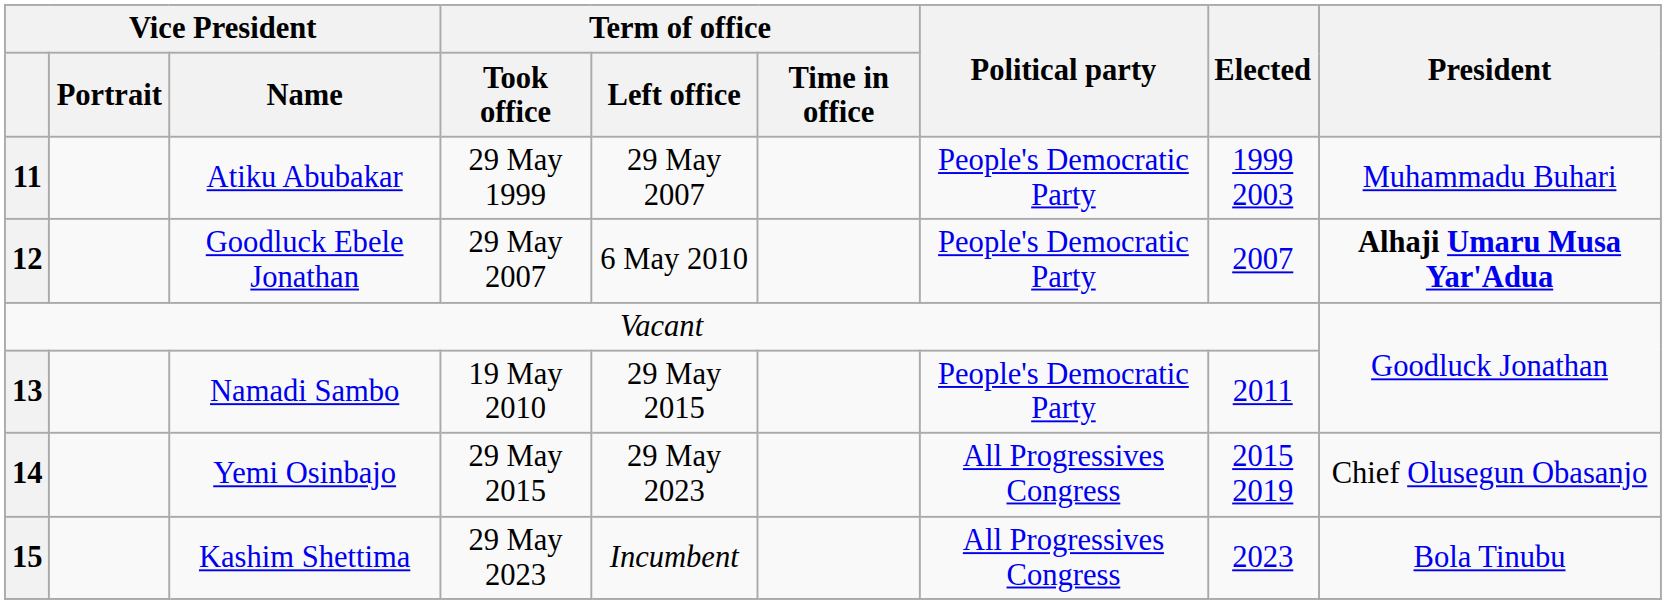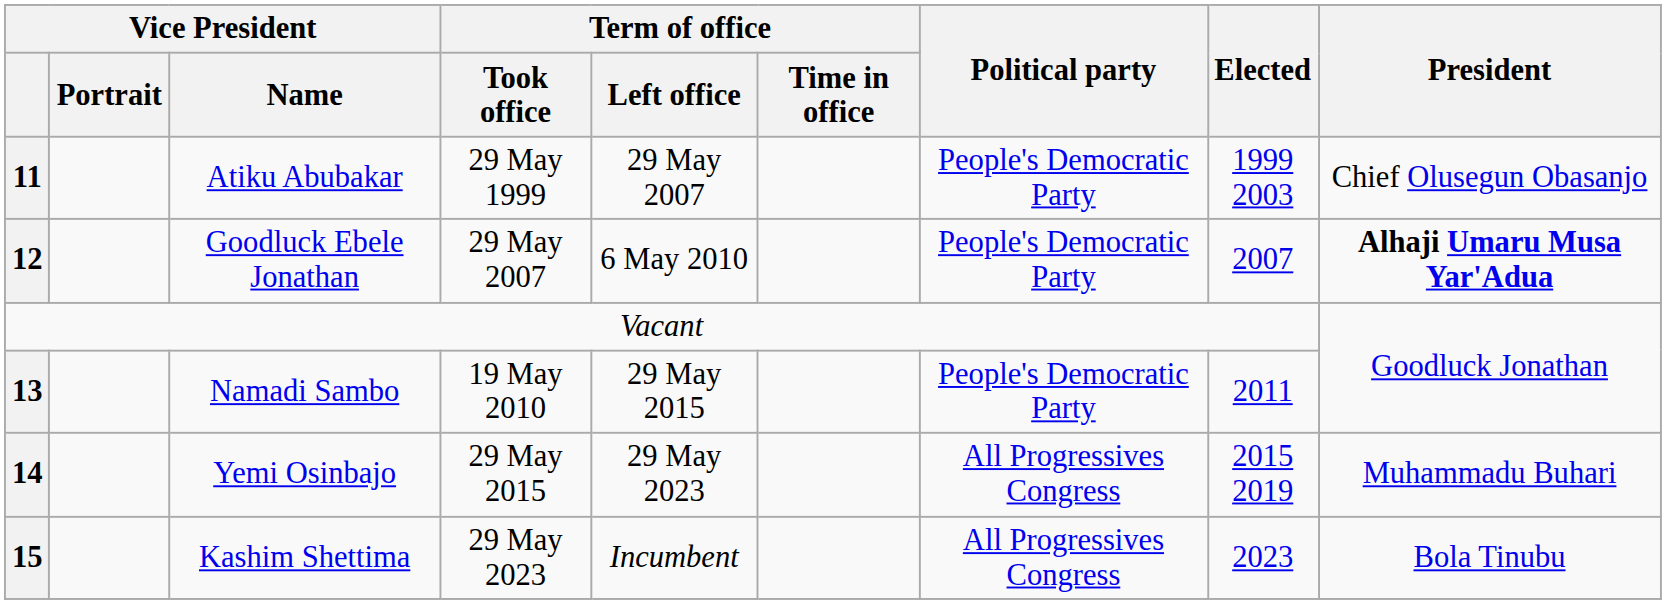(1490, 177) Muhammadu Buhari -> (1490, 177) Chief Olusegun Obasanjo
(1490, 474) Chief Olusegun Obasanjo -> (1490, 474) Muhammadu Buhari
